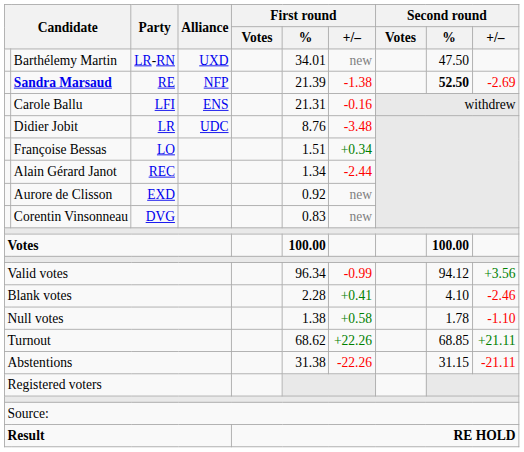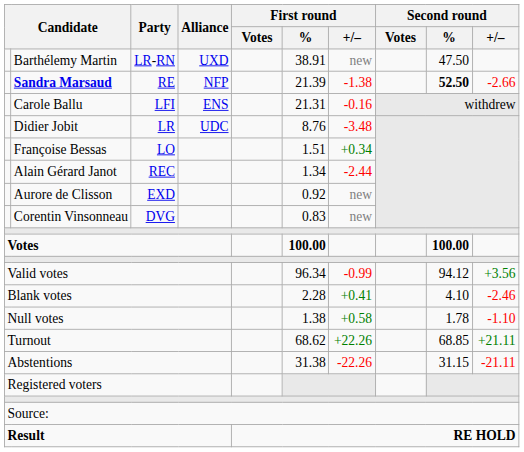(310, 60) 34.01 -> (310, 60) 38.91
(501, 82) -2.69 -> (501, 82) -2.66
